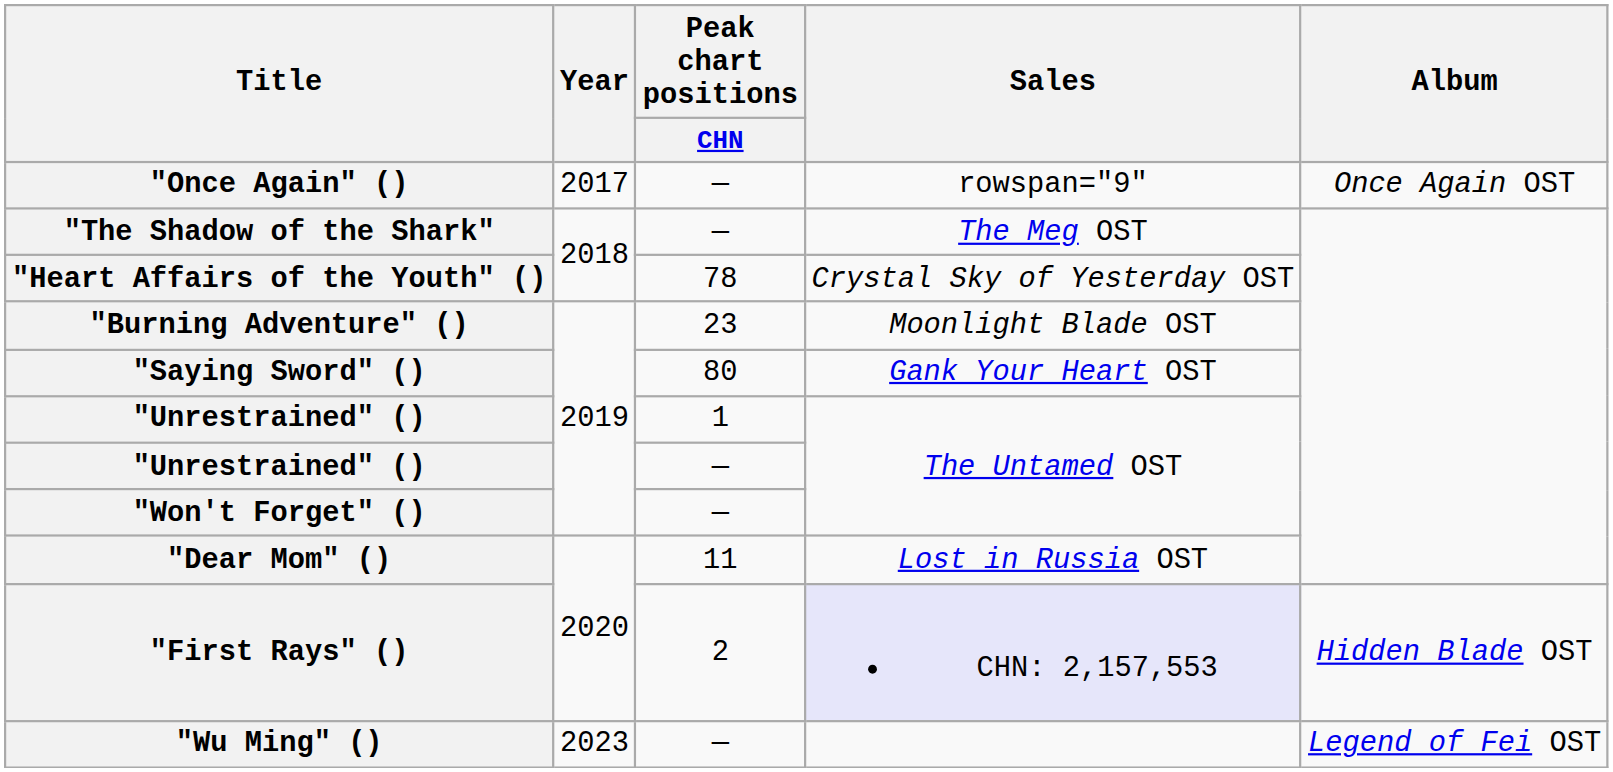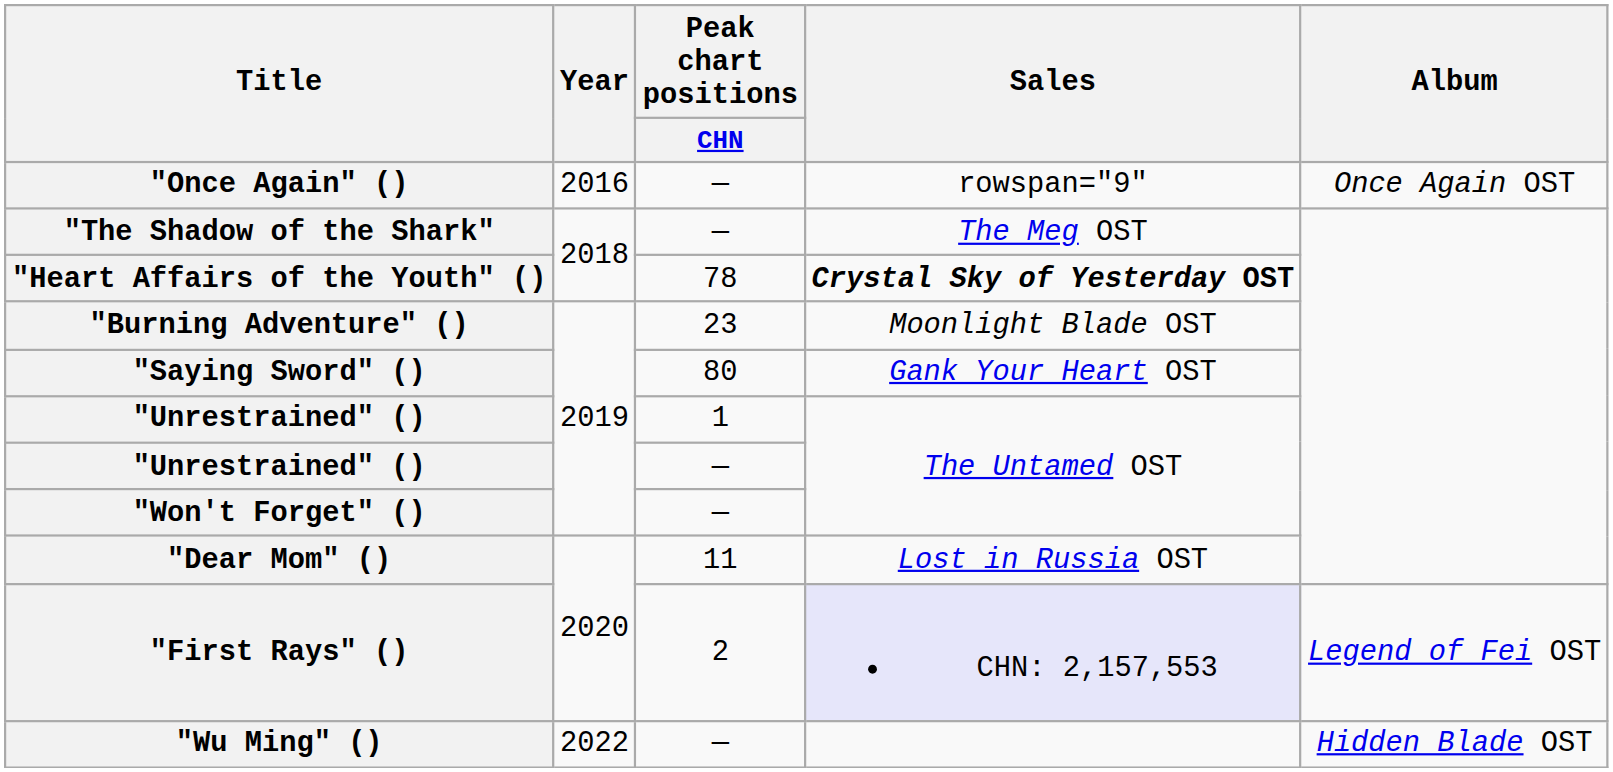(595, 185) 2017 -> (595, 185) 2016
(1053, 279) normal -> (1053, 279) bold
(1455, 652) Hidden Blade OST -> (1455, 652) Legend of Fei OST
(595, 744) 2023 -> (595, 744) 2022
(1455, 744) Legend of Fei OST -> (1455, 744) Hidden Blade OST
